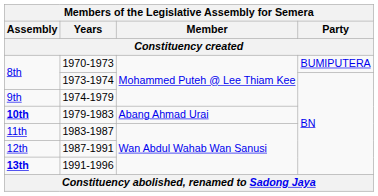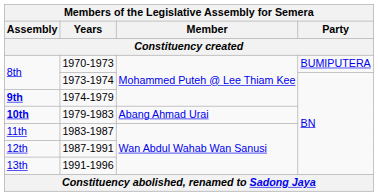(14, 98) normal -> (15, 98) bold
(18, 166) bold -> (17, 166) normal
